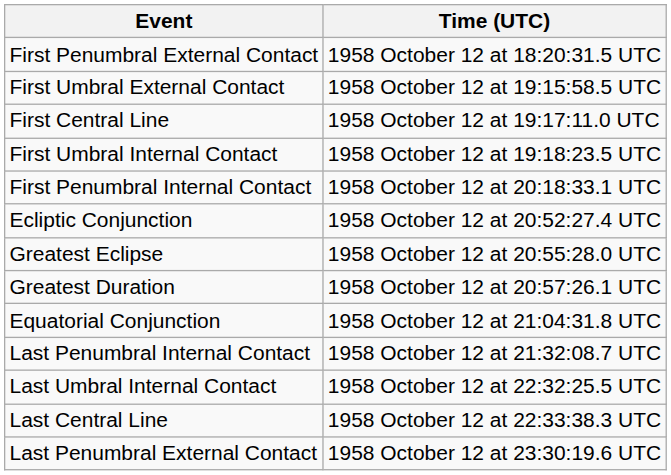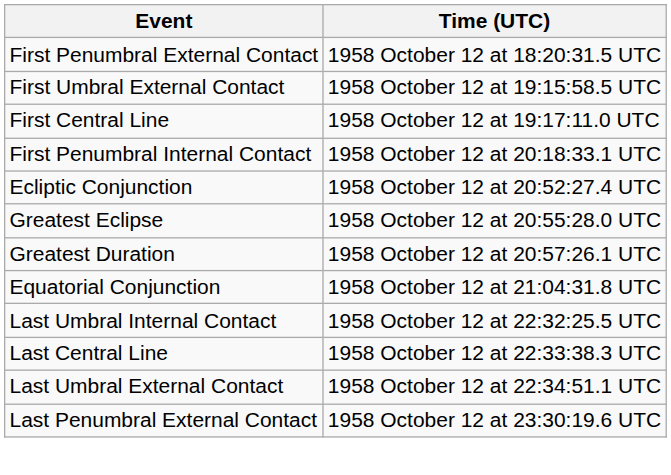- row: (143, 154)
- row: (160, 353)
+ row: (146, 386)
